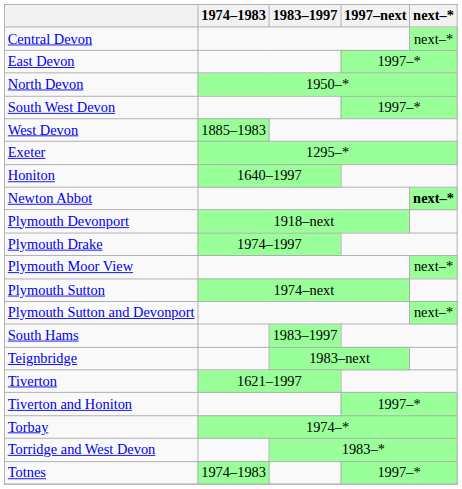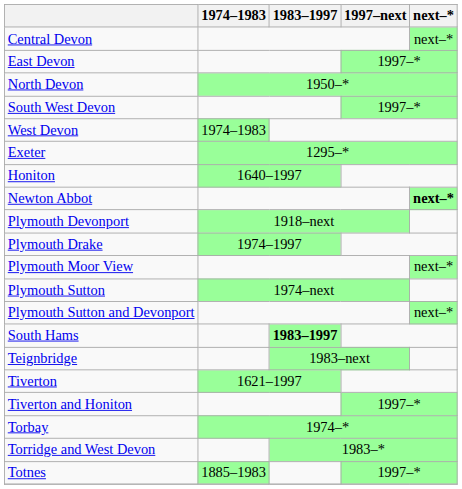(234, 130) 1885–1983 -> (234, 130) 1974–1983
(305, 335) normal -> (305, 335) bold
(234, 472) 1974–1983 -> (234, 472) 1885–1983
